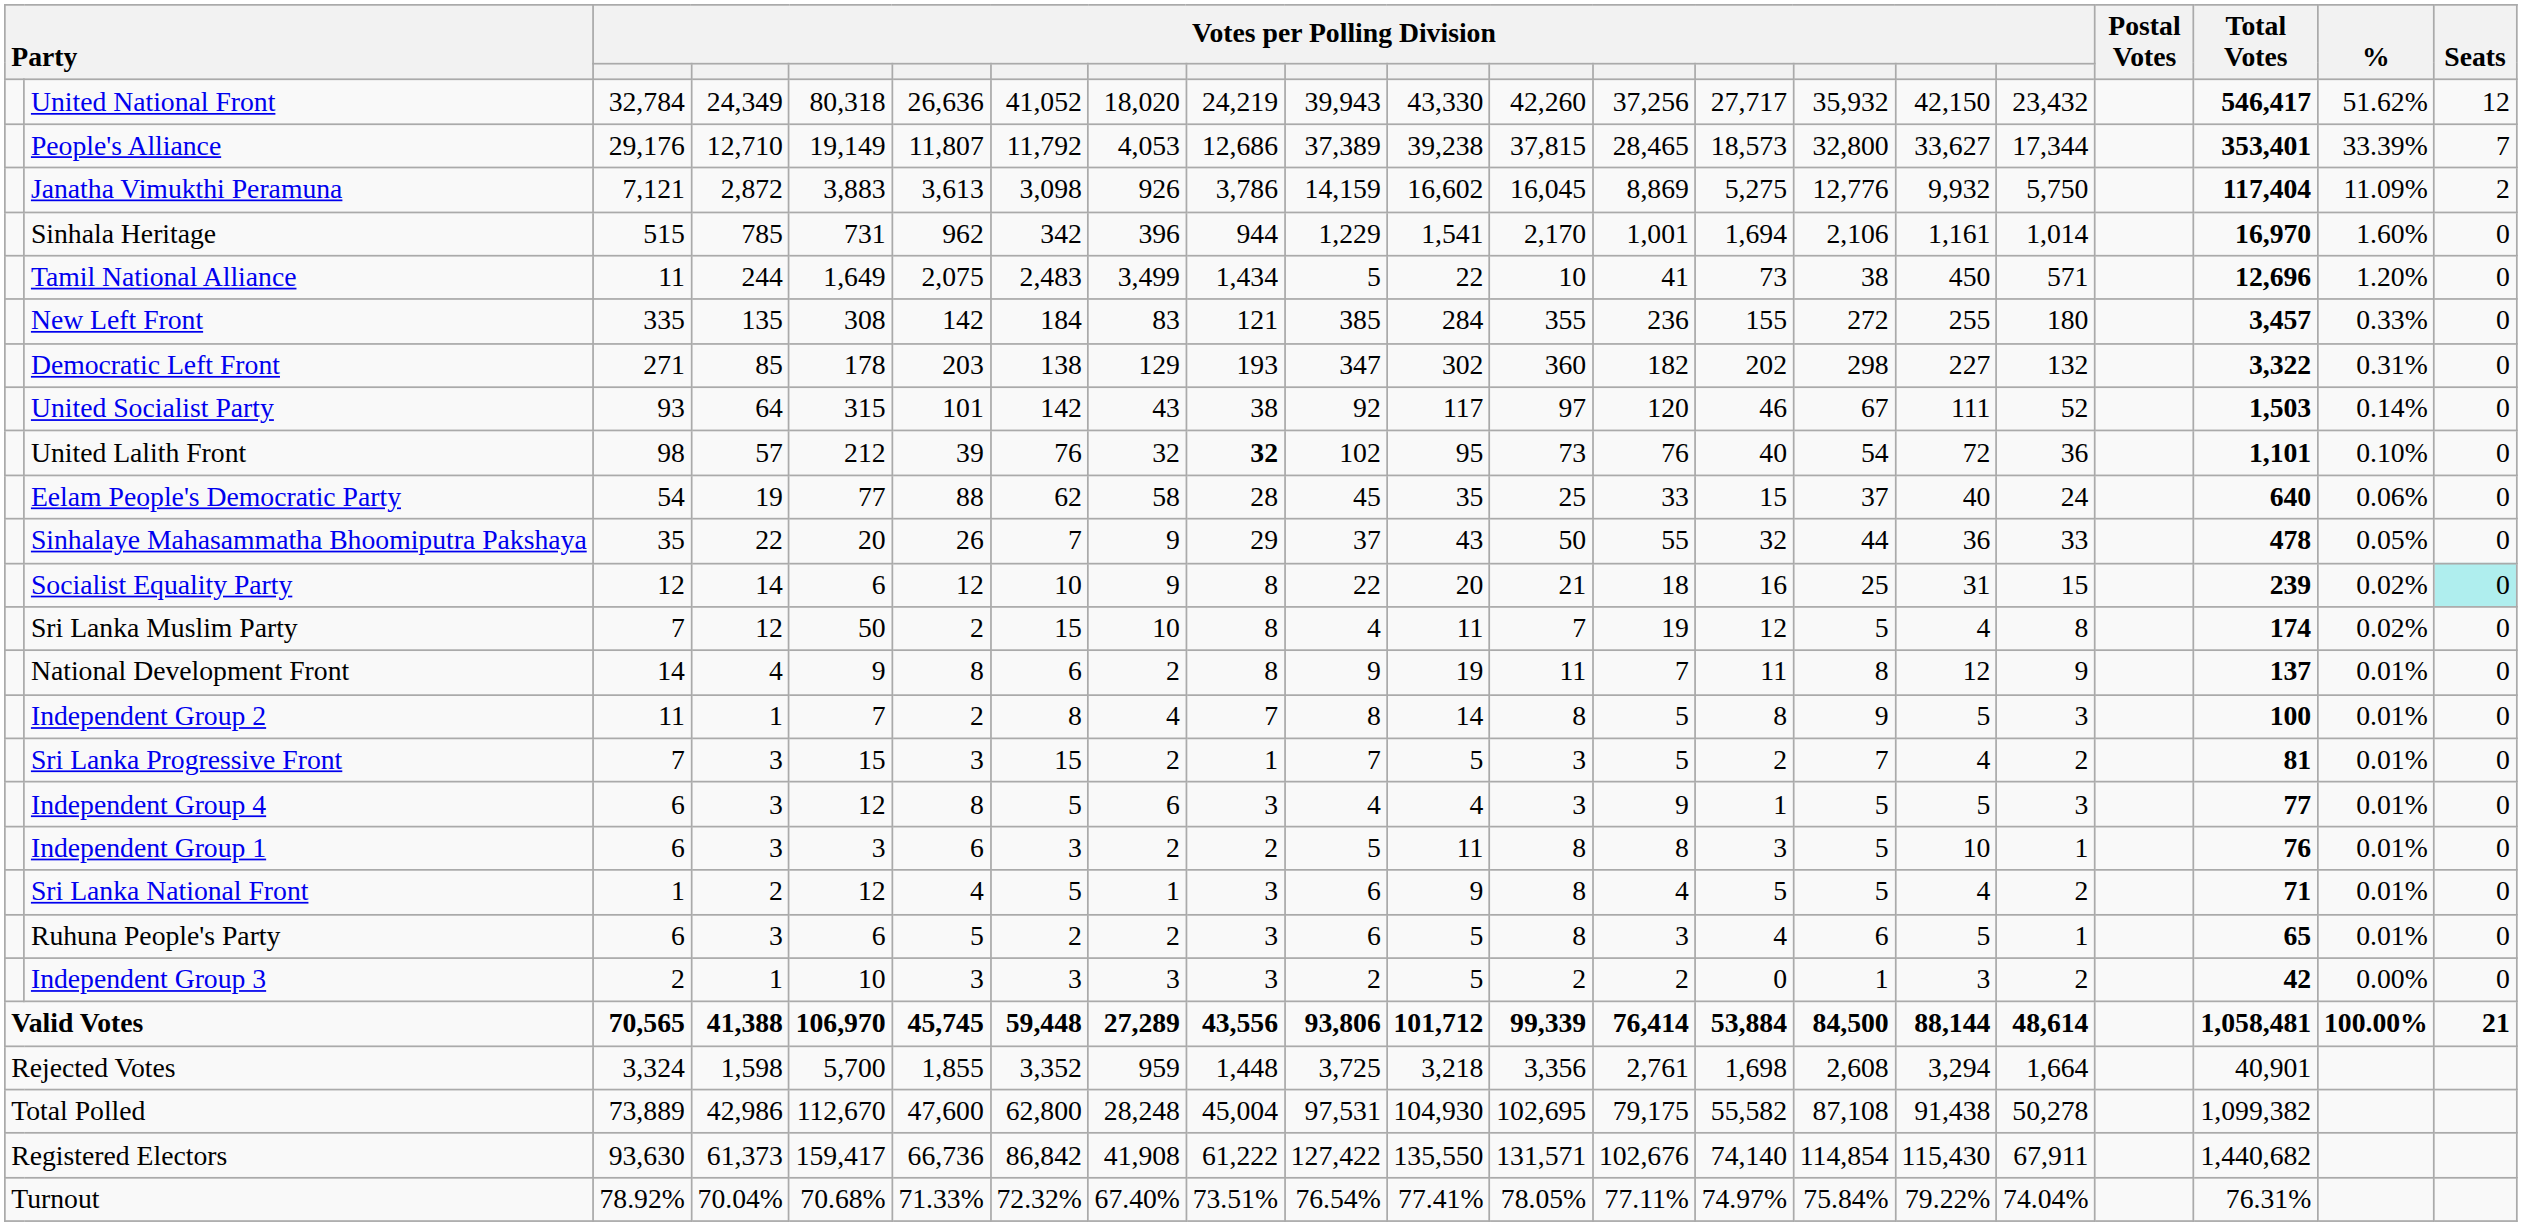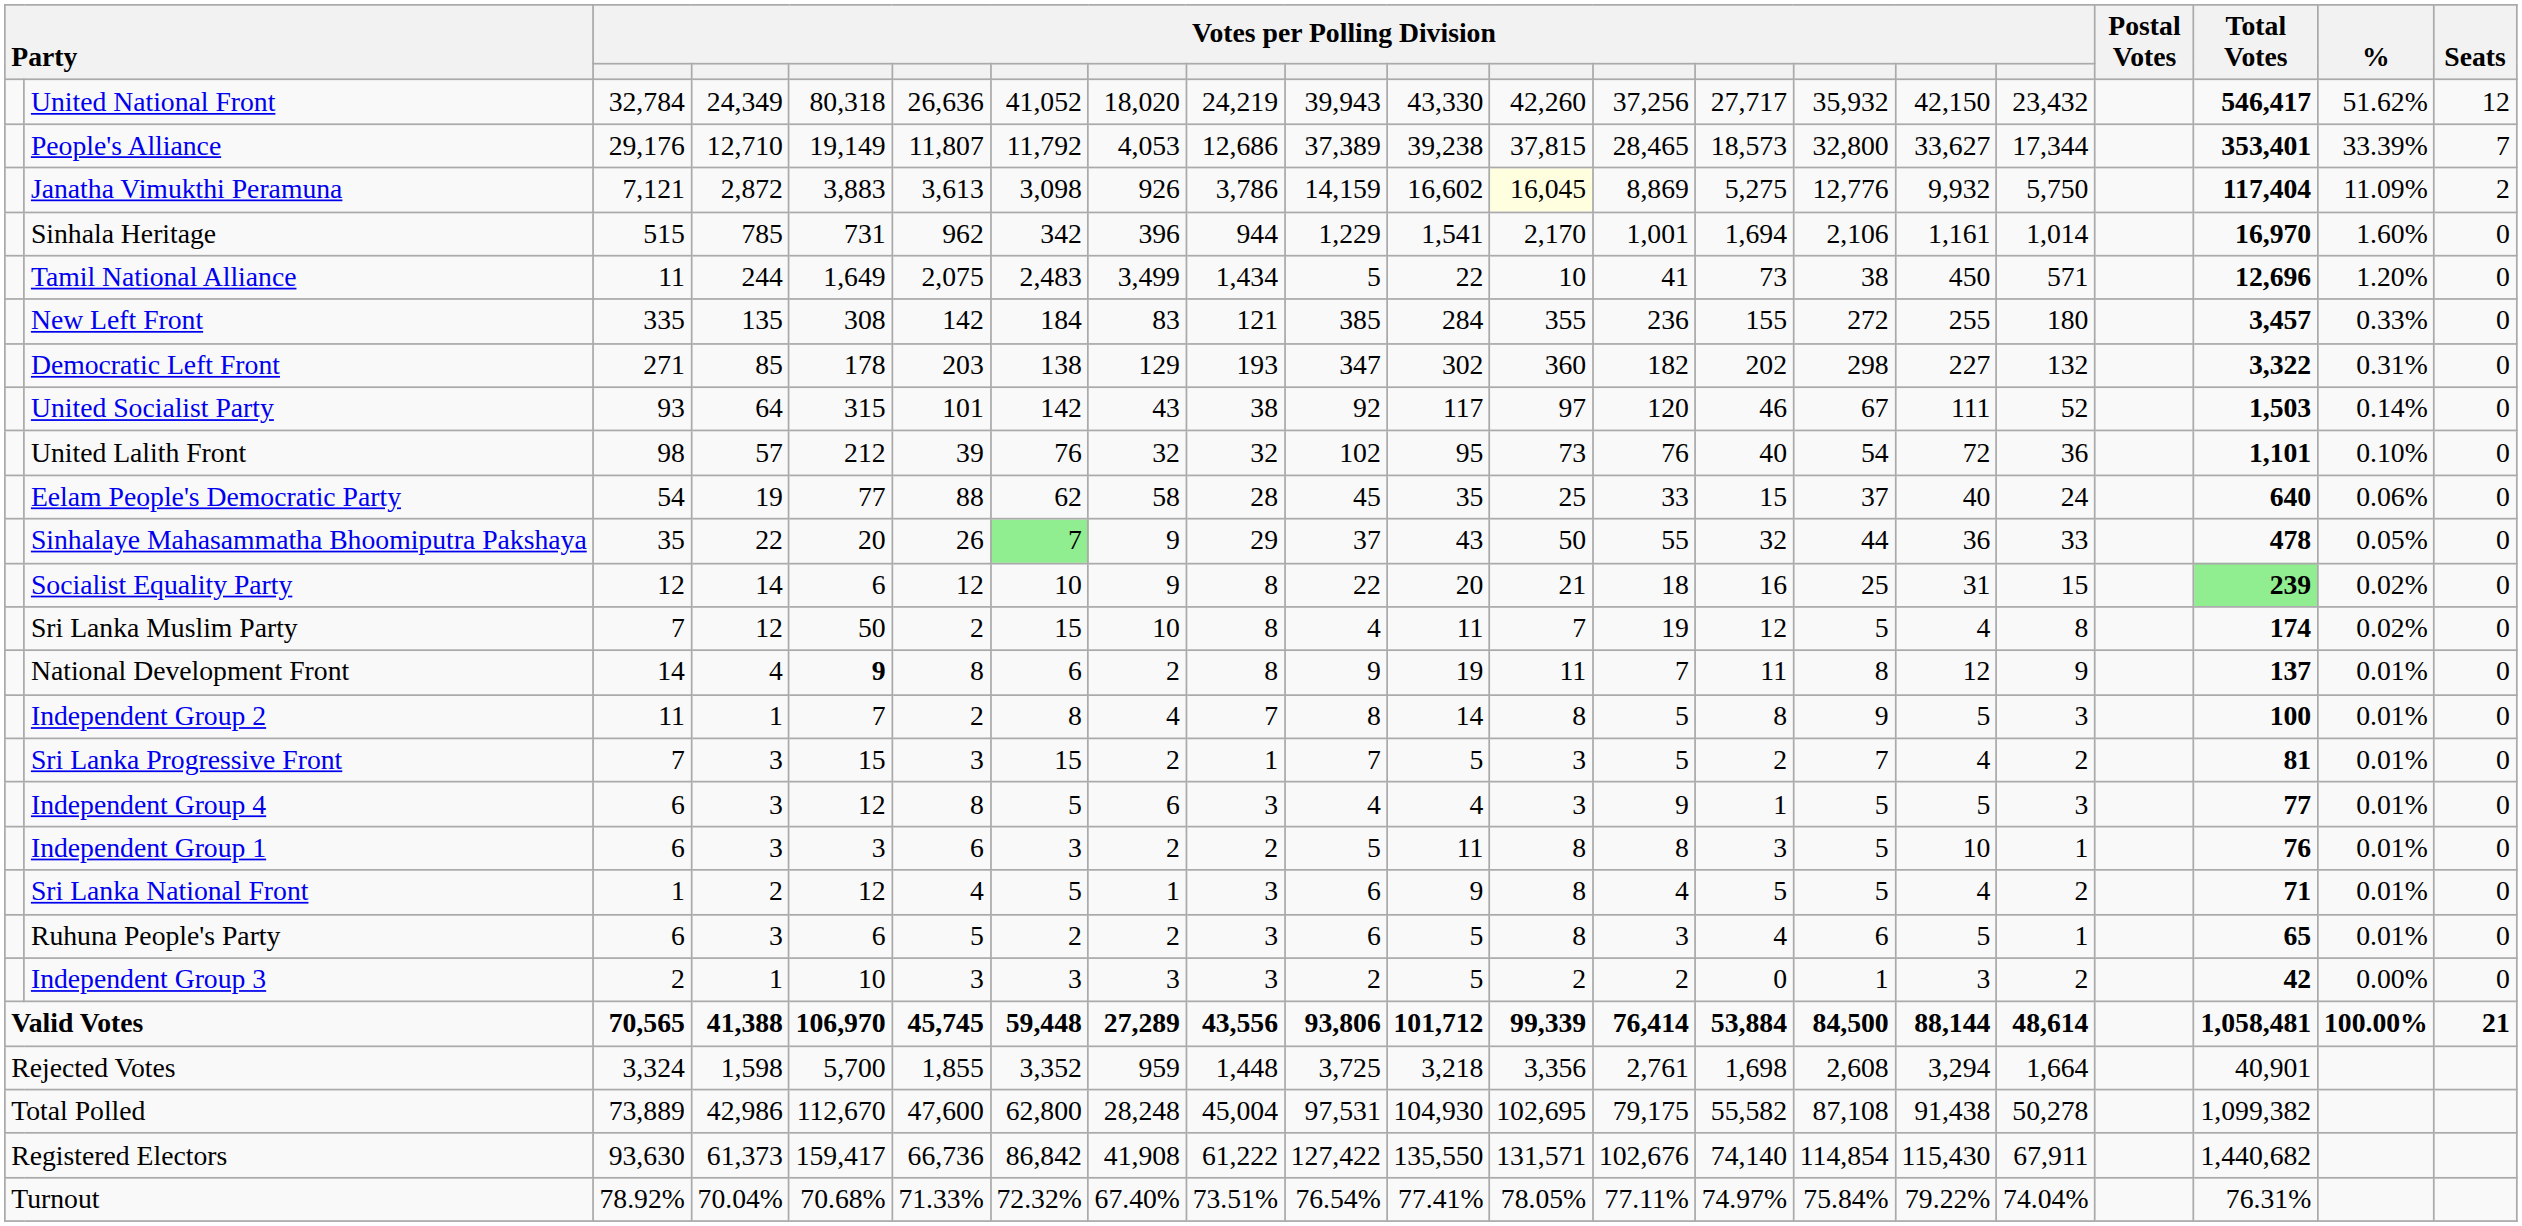(1548, 189) no background -> (1548, 189) lightyellow background
(1264, 452) bold -> (1264, 452) normal
(1075, 540) no background -> (1075, 540) lightgreen background
(2290, 584) no background -> (2290, 584) lightgreen background
(2503, 584) paleturquoise background -> (2503, 584) no background
(879, 672) normal -> (879, 672) bold
